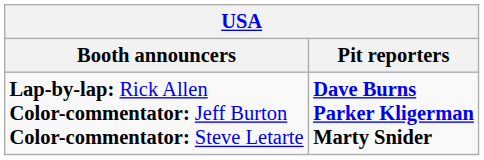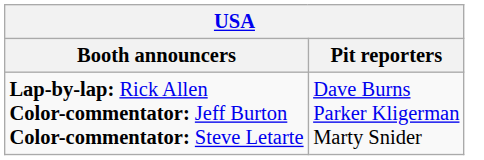(394, 113) bold -> (386, 113) normal
